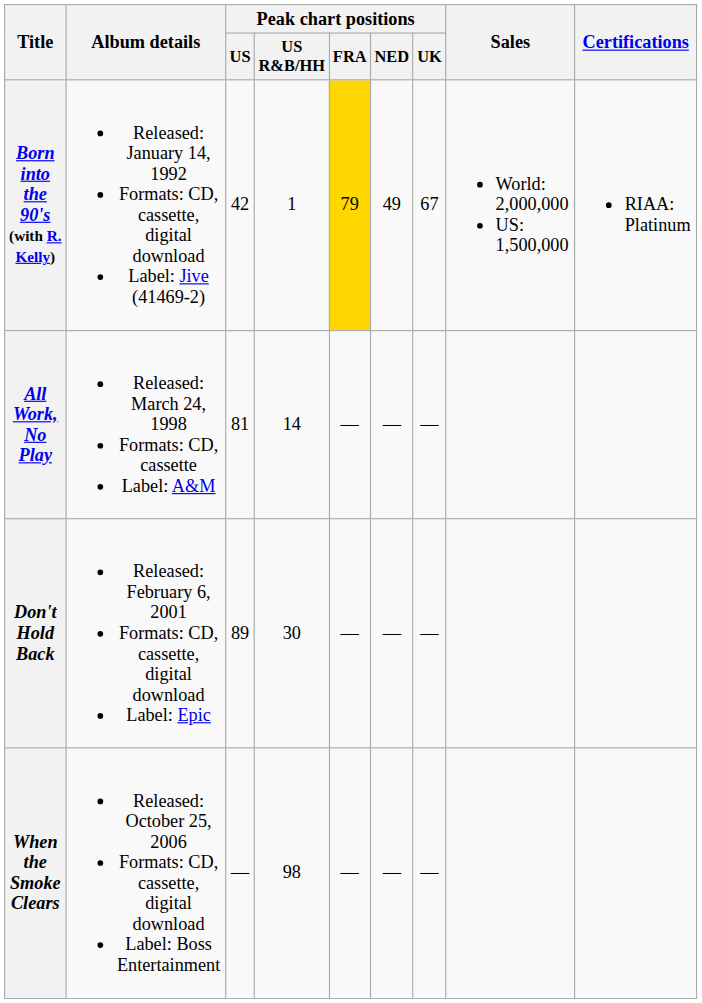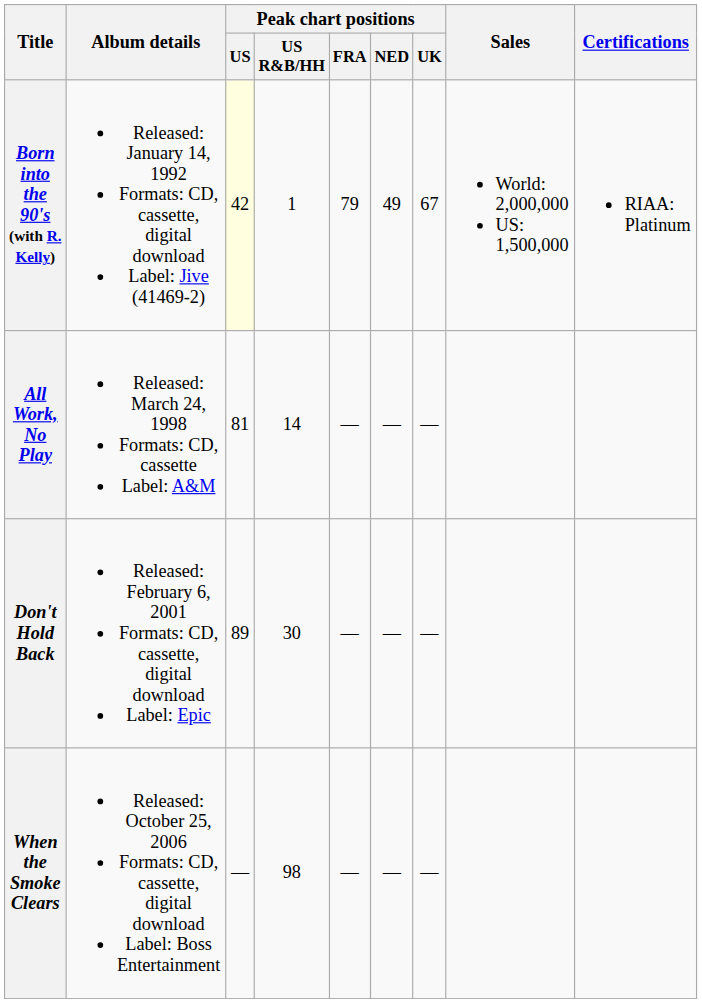(240, 204) no background -> (240, 204) lightyellow background
(350, 204) gold background -> (350, 204) no background
